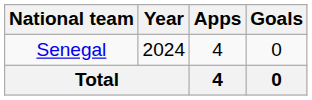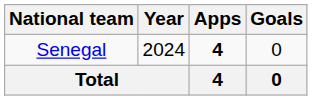(218, 49) normal -> (218, 49) bold
